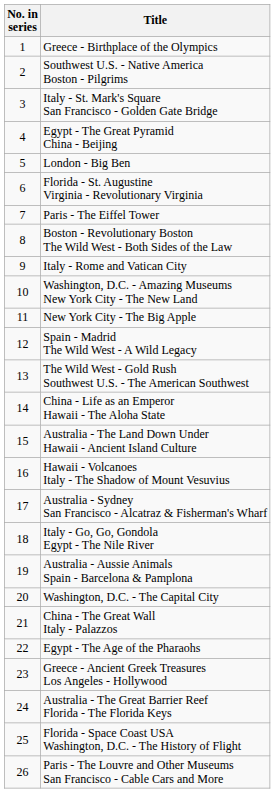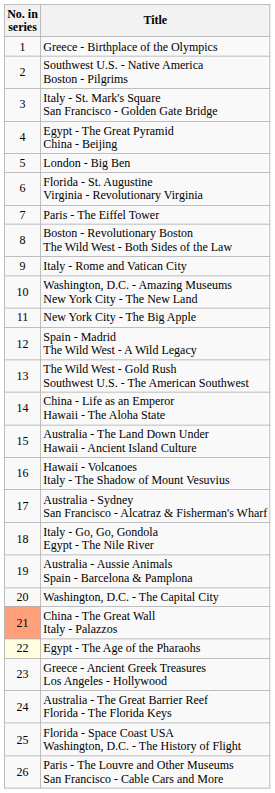(22, 622) no background -> (22, 622) lightsalmon background
(22, 648) no background -> (22, 648) lightyellow background
